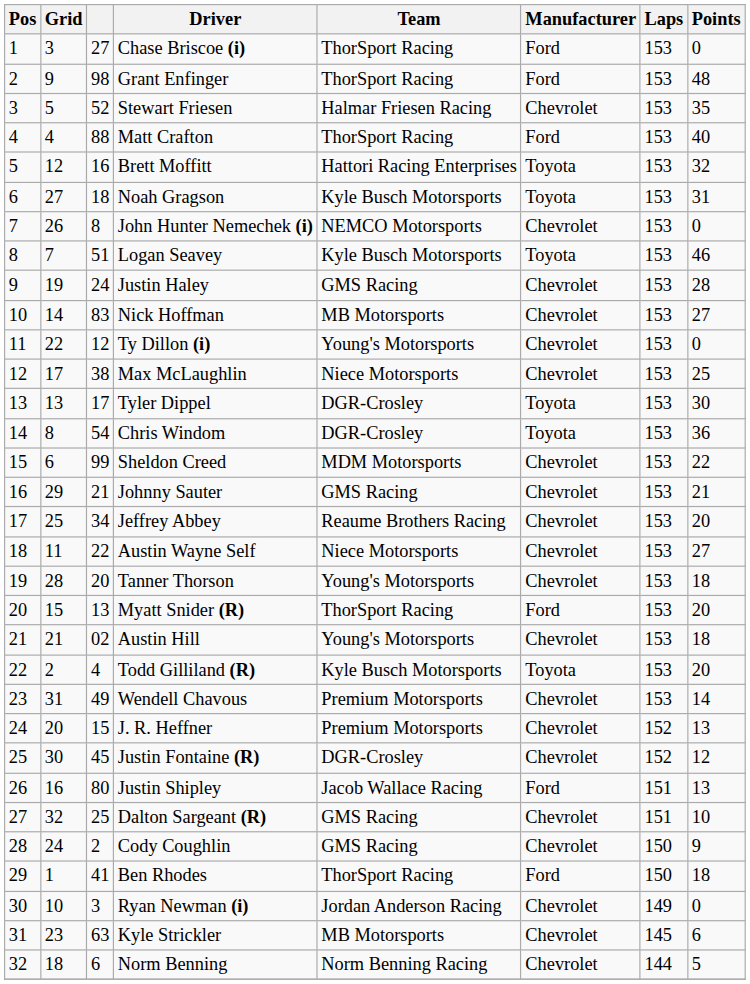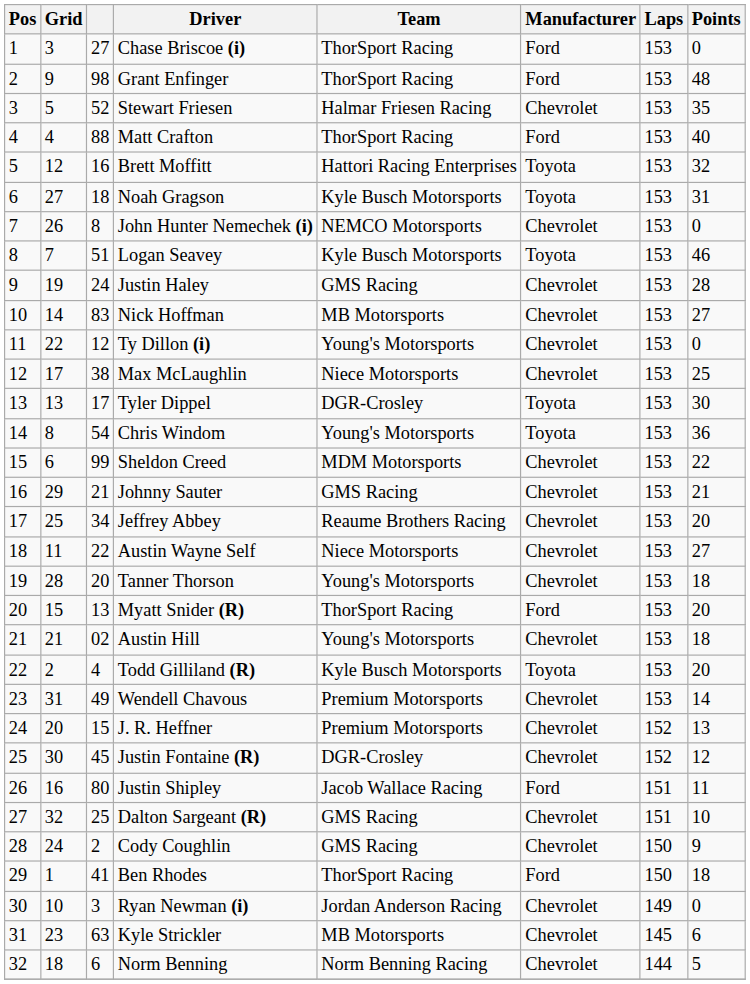(372, 432) DGR-Crosley -> (398, 432) Young's Motorsports
(701, 787) 13 -> (701, 787) 11
